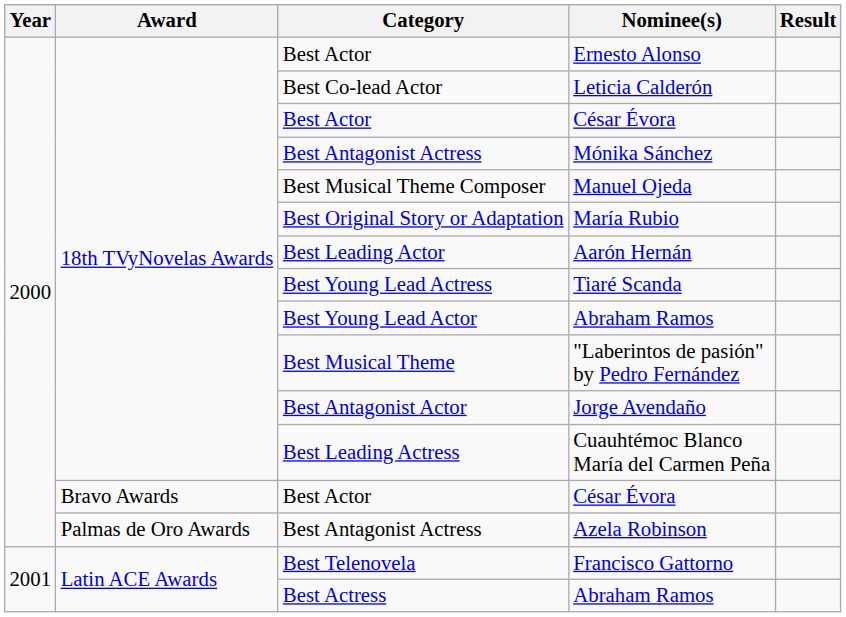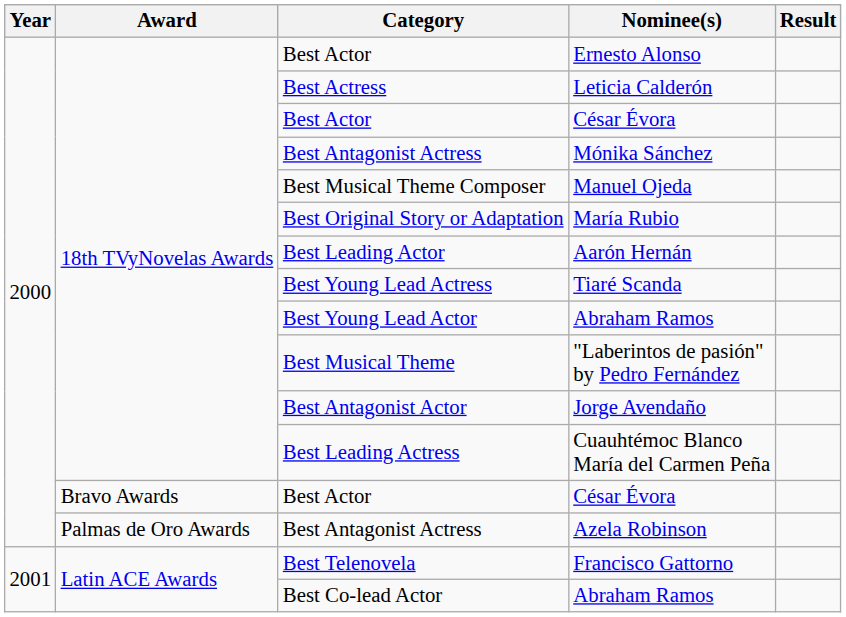(363, 86) Best Co-lead Actor -> (335, 86) Best Actress
(335, 595) Best Actress -> (363, 595) Best Co-lead Actor
